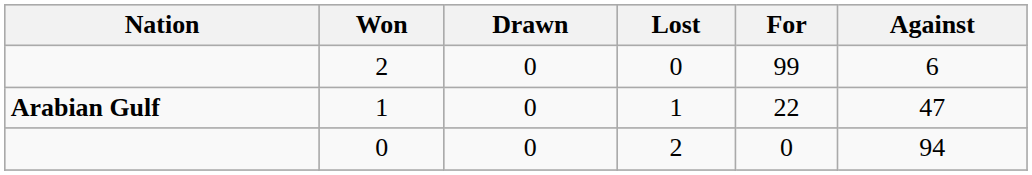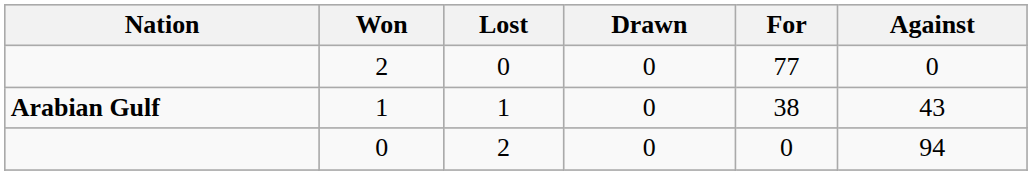columns swapped: (530, 25) <-> (676, 25)
(787, 66) 99 -> (787, 66) 77
(932, 66) 6 -> (932, 66) 0
(787, 107) 22 -> (787, 107) 38
(932, 107) 47 -> (932, 107) 43
